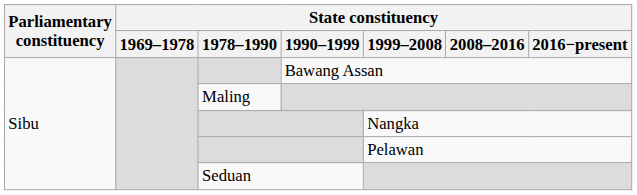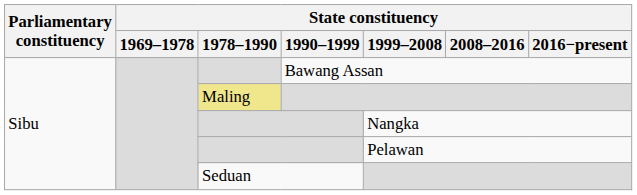(226, 96) no background -> (226, 96) khaki background
